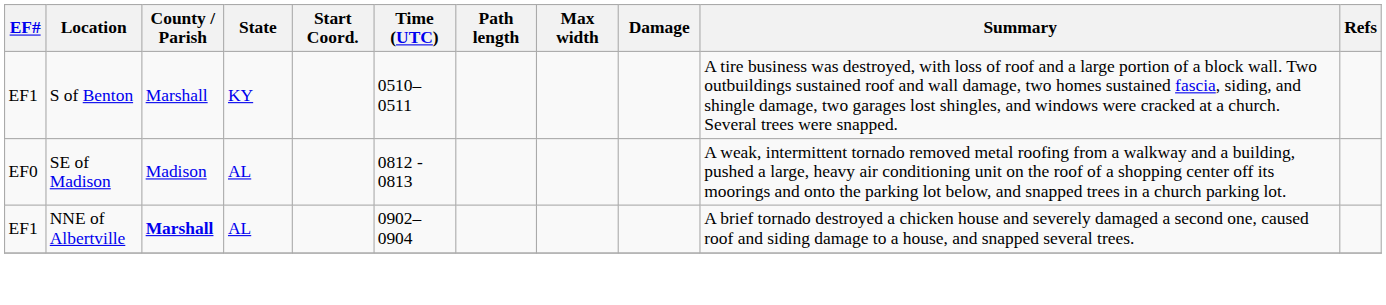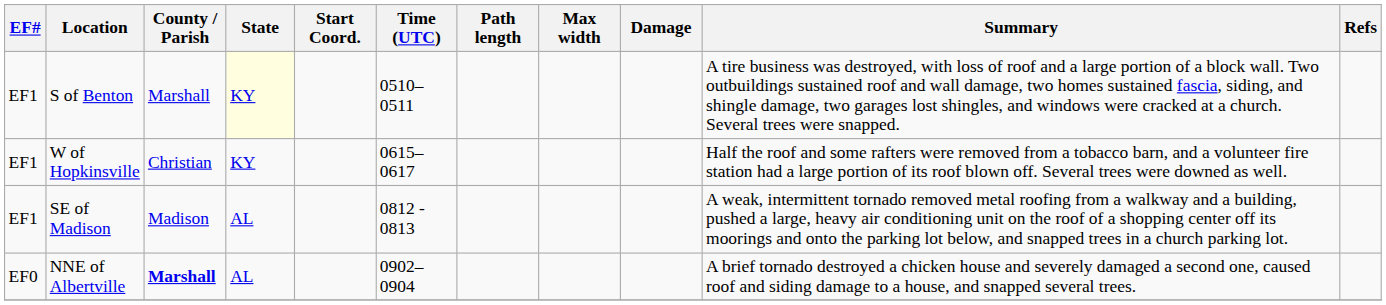(241, 95) no background -> (243, 95) lightyellow background
+ row: (95, 161)
(23, 171) EF0 -> (23, 219) EF1
(23, 228) EF1 -> (23, 276) EF0
